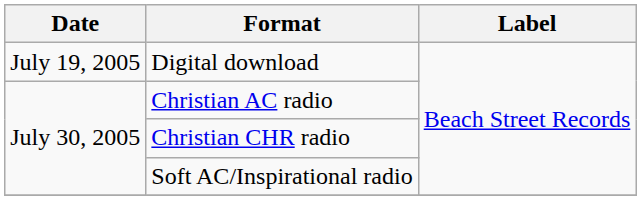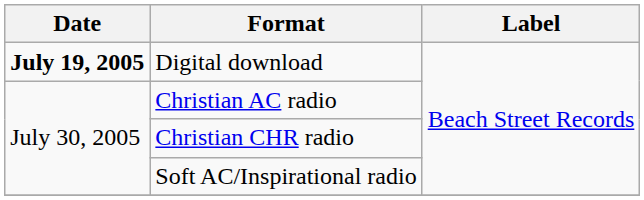(75, 61) normal -> (77, 61) bold
